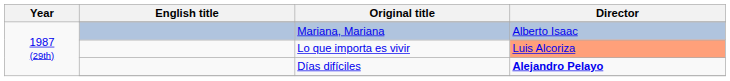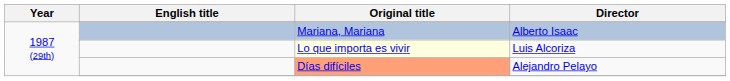(354, 48) no background -> (354, 48) lightyellow background
(544, 48) lightsalmon background -> (544, 48) no background
(329, 66) no background -> (329, 66) lightsalmon background
(558, 66) bold -> (555, 66) normal
